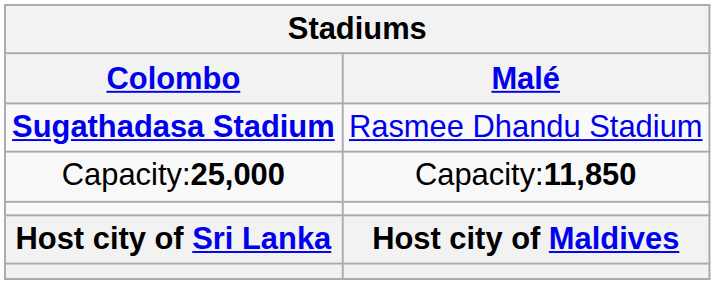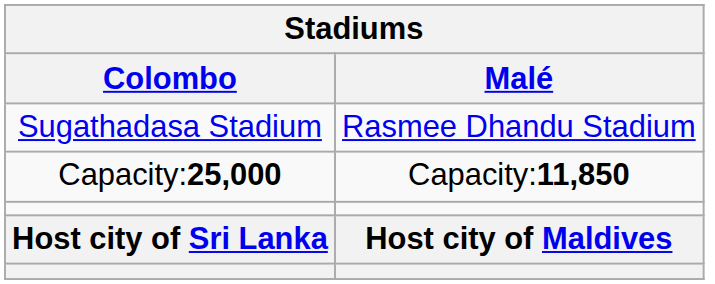(173, 126) bold -> (170, 126) normal
